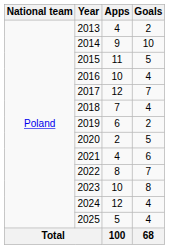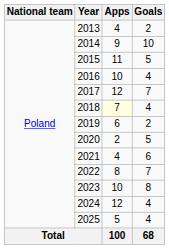(117, 108) no background -> (117, 108) lightyellow background
